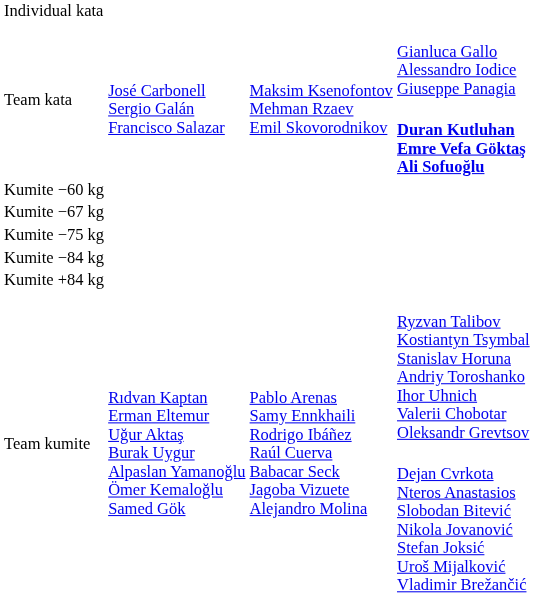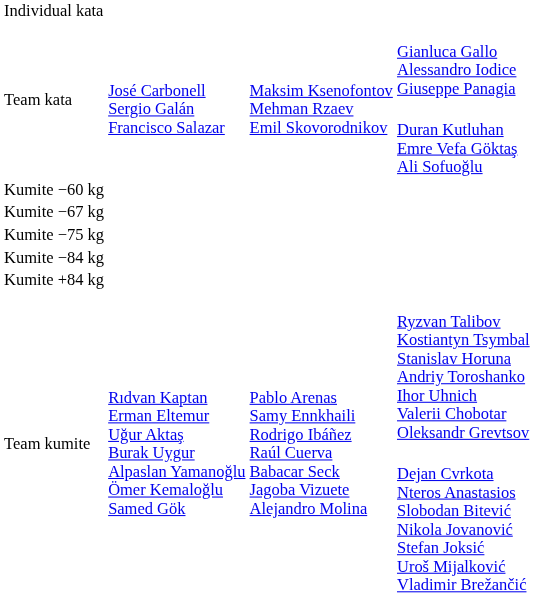(461, 148) bold -> (457, 148) normal
